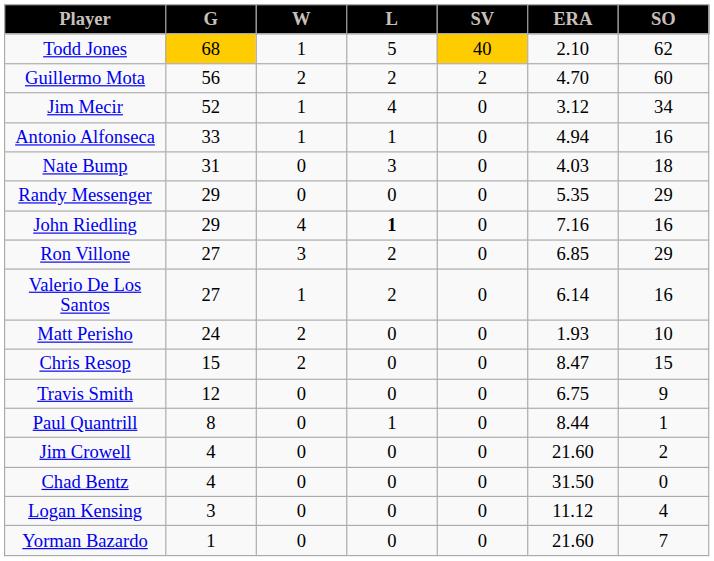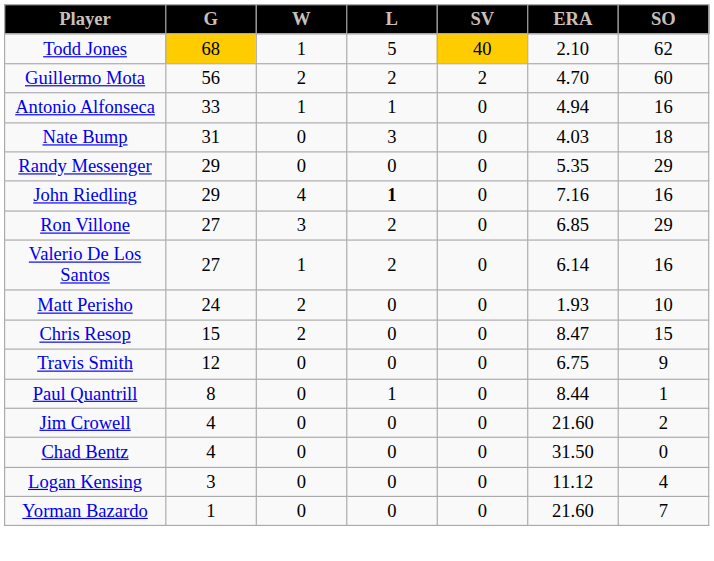- row: (85, 107)
